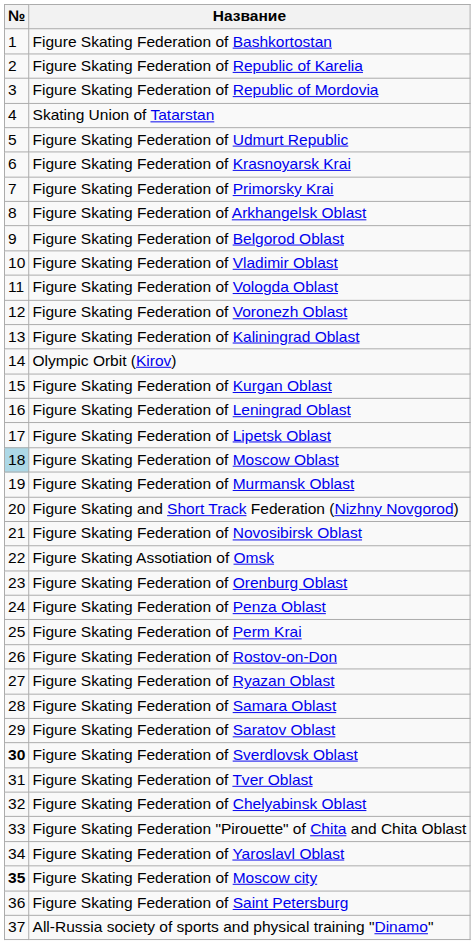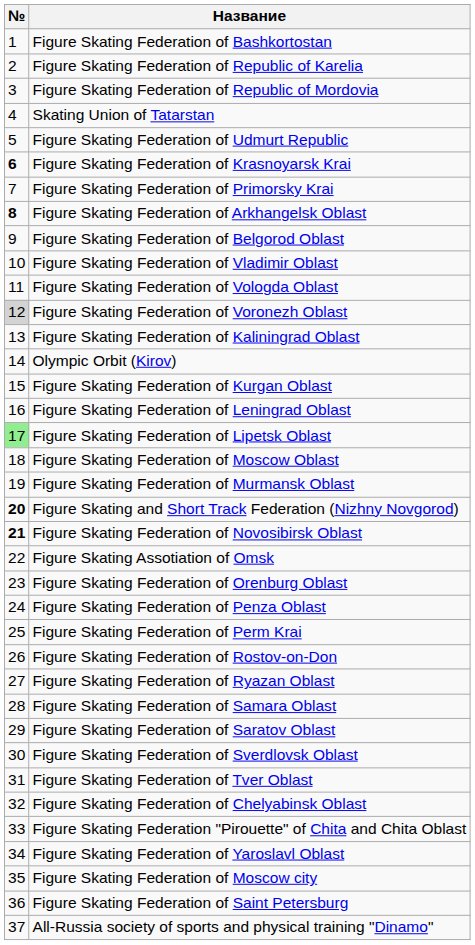(12, 164) normal -> (12, 164) bold
(12, 213) normal -> (12, 213) bold
(17, 312) no background -> (17, 312) lightgrey background
(17, 435) no background -> (17, 435) lightgreen background
(17, 459) lightblue background -> (17, 459) no background
(17, 509) normal -> (17, 509) bold
(17, 533) normal -> (17, 533) bold
(17, 755) bold -> (17, 755) normal
(17, 878) bold -> (17, 878) normal
